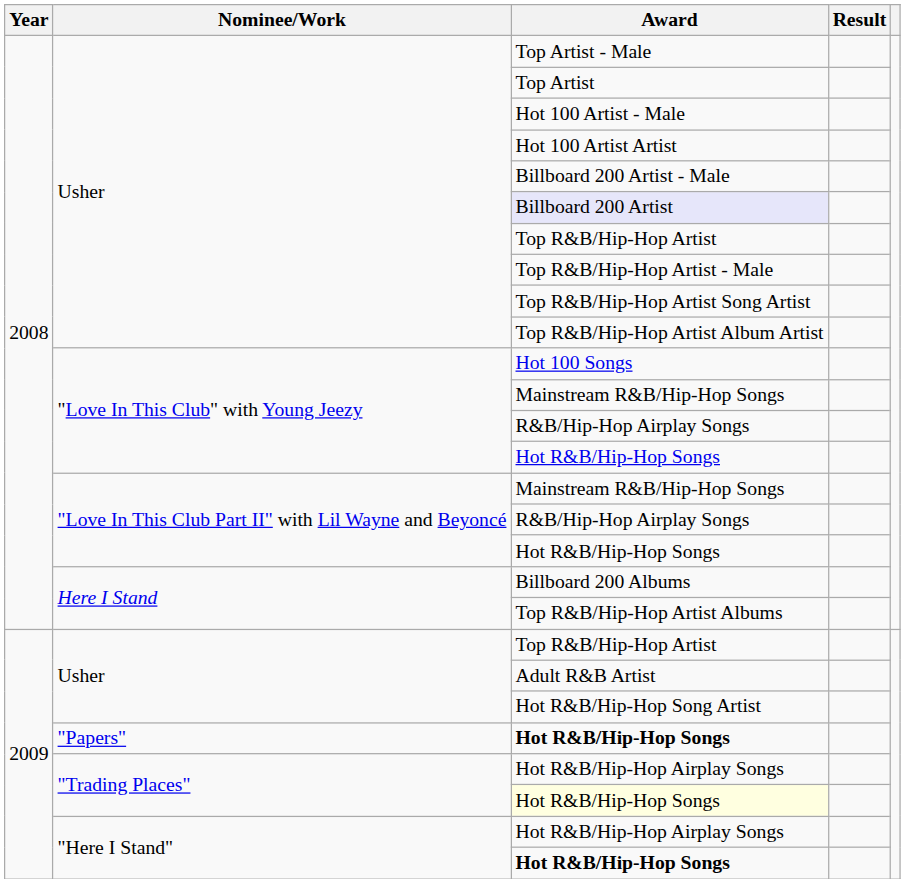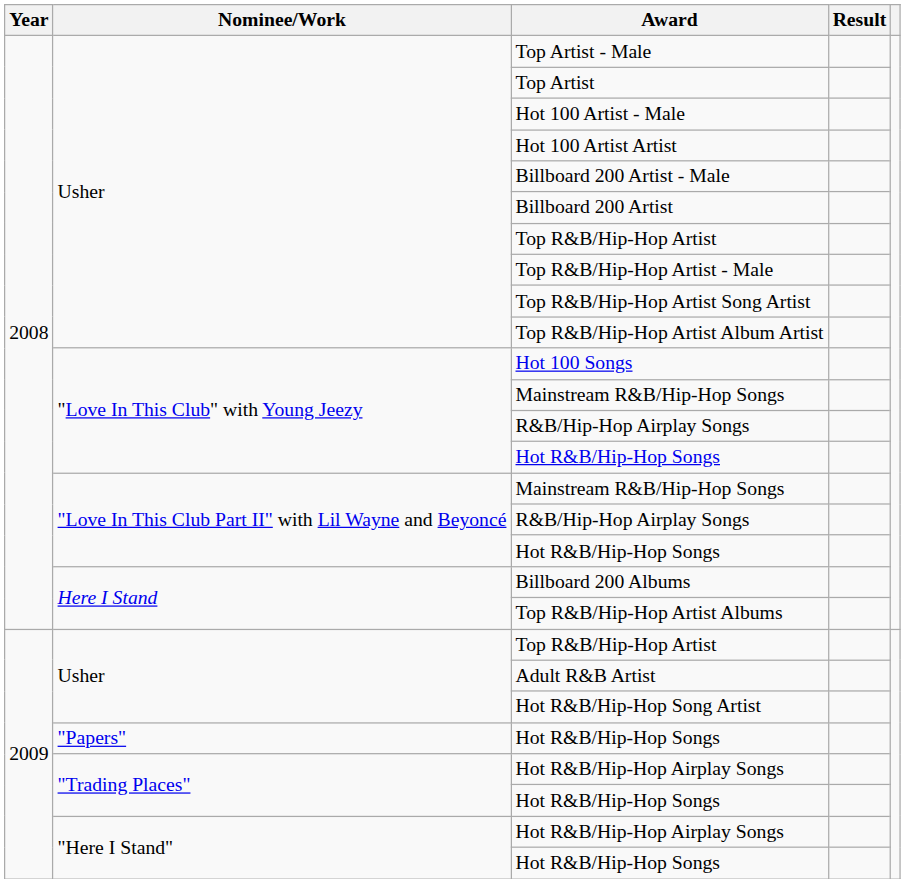(594, 207) lavender background -> (594, 207) no background
(623, 737) bold -> (618, 737) normal
(618, 800) lightyellow background -> (618, 800) no background
(623, 862) bold -> (618, 862) normal
